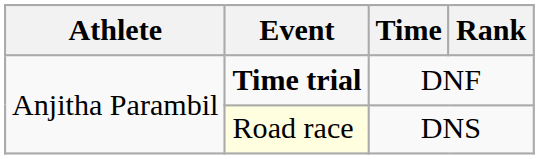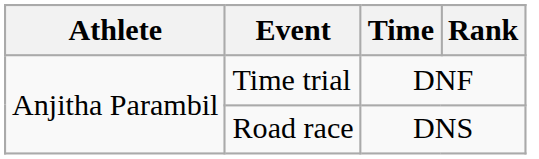(297, 79) bold -> (292, 79) normal
(293, 128) lightyellow background -> (293, 128) no background
